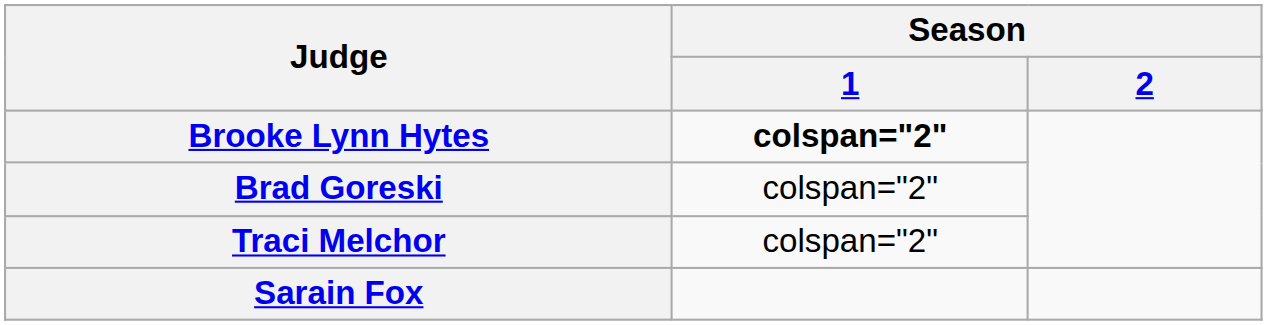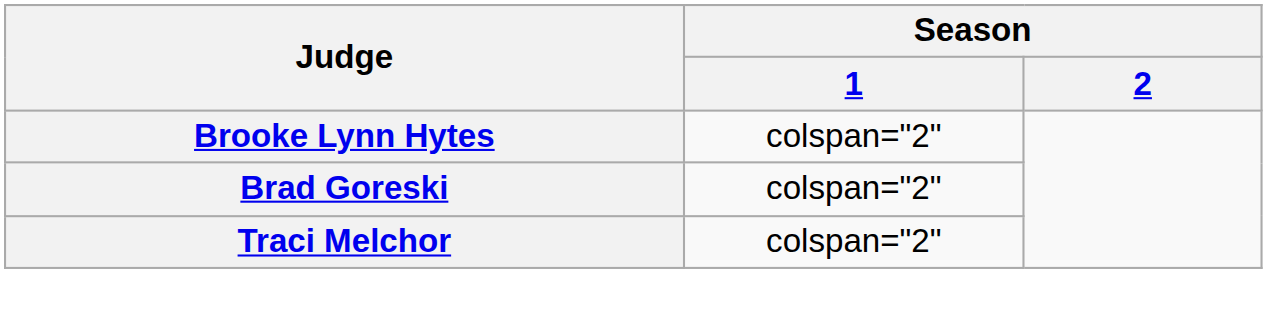(850, 135) bold -> (854, 135) normal
- row: (339, 293)
